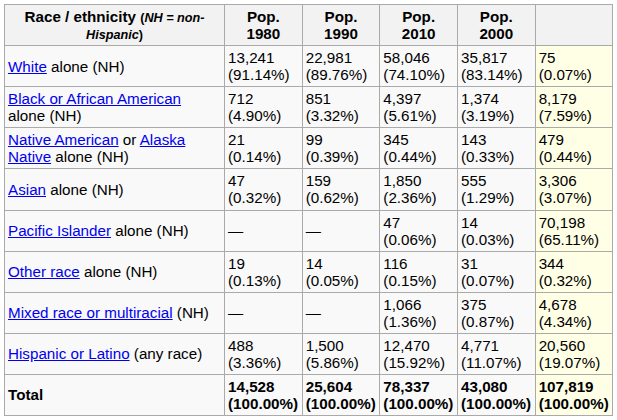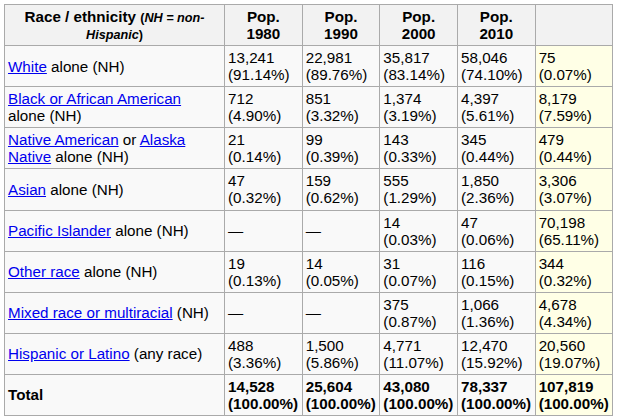columns swapped: (496, 25) <-> (419, 25)
